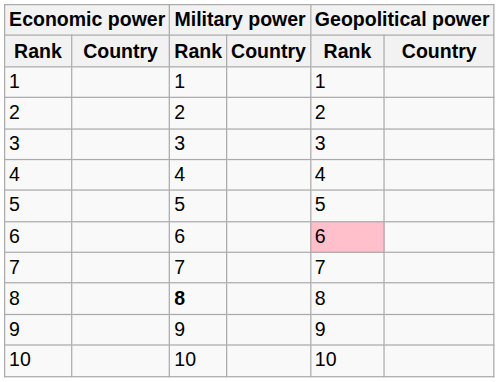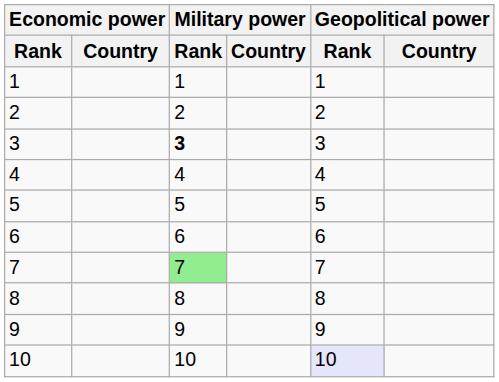(180, 143) normal -> (180, 143) bold
(320, 236) pink background -> (320, 236) no background
(180, 267) no background -> (180, 267) lightgreen background
(180, 298) bold -> (180, 298) normal
(326, 360) no background -> (326, 360) lavender background
